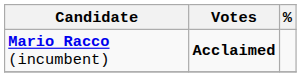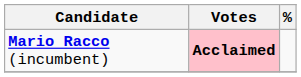(234, 51) no background -> (234, 51) pink background
